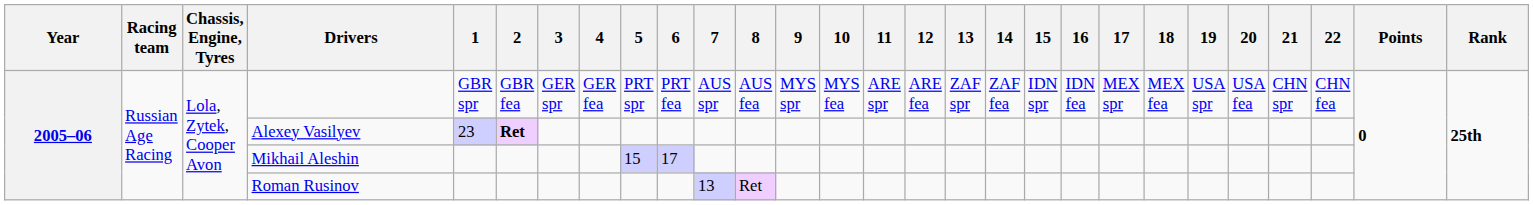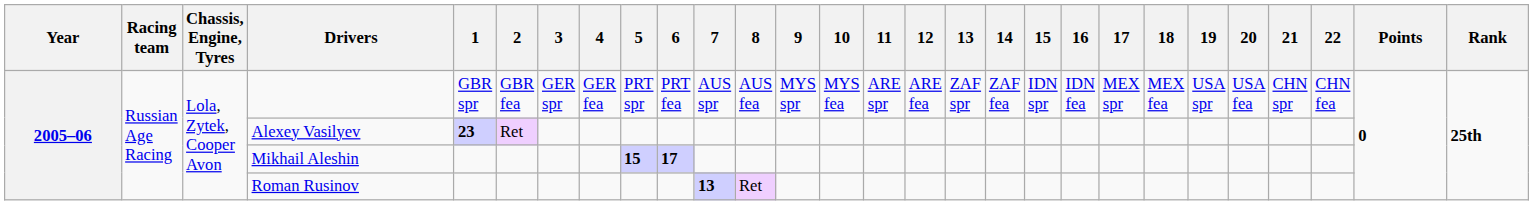(466, 131) normal -> (466, 131) bold
(512, 131) bold -> (512, 131) normal
(632, 158) normal -> (632, 158) bold
(669, 158) normal -> (669, 158) bold
(706, 185) normal -> (706, 185) bold
